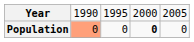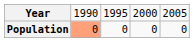(154, 30) bold -> (154, 30) normal
